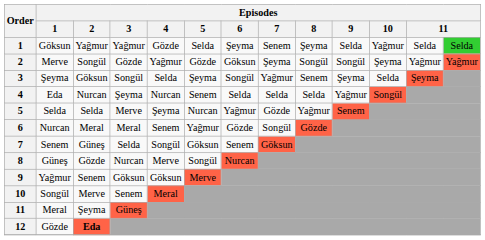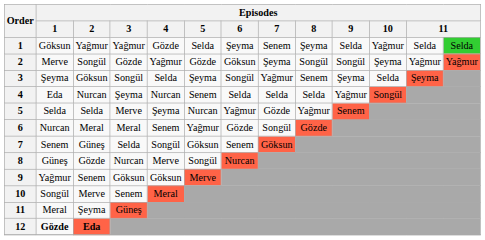(55, 226) normal -> (55, 226) bold
